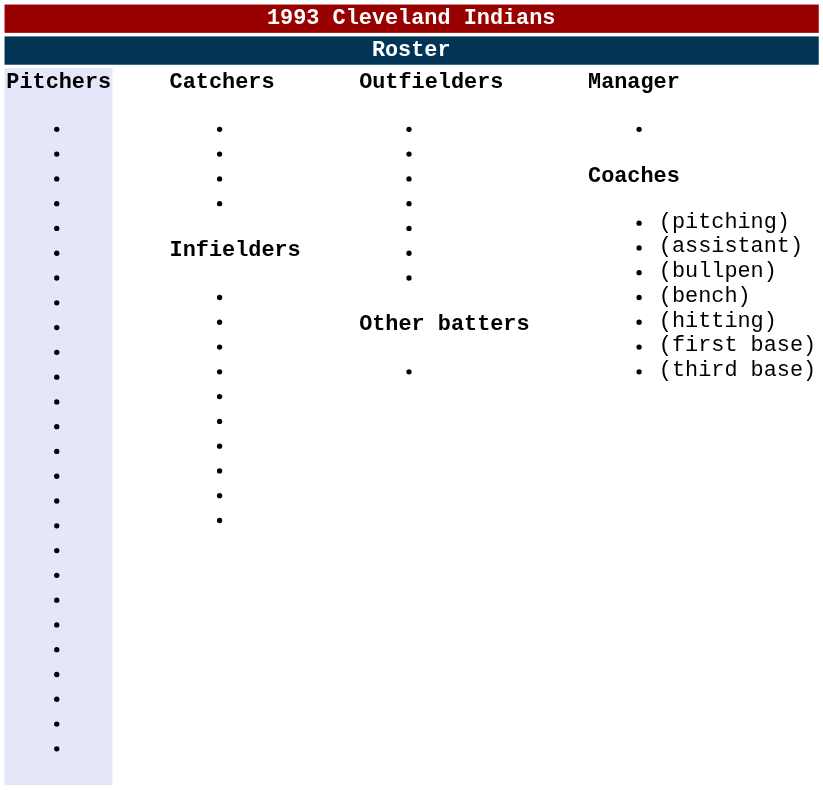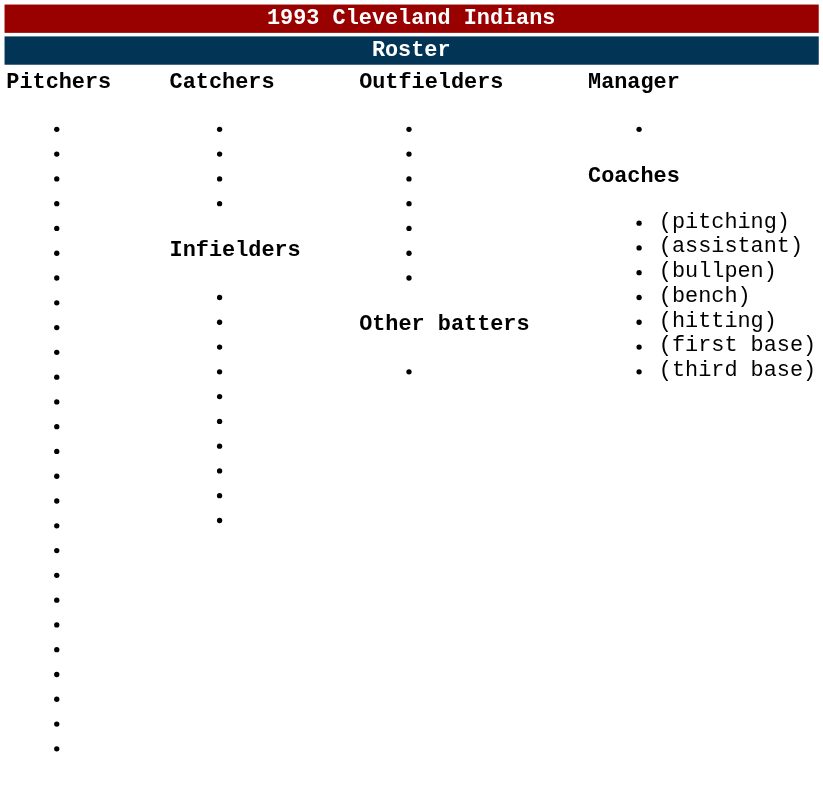(59, 415) lavender background -> (59, 415) no background
